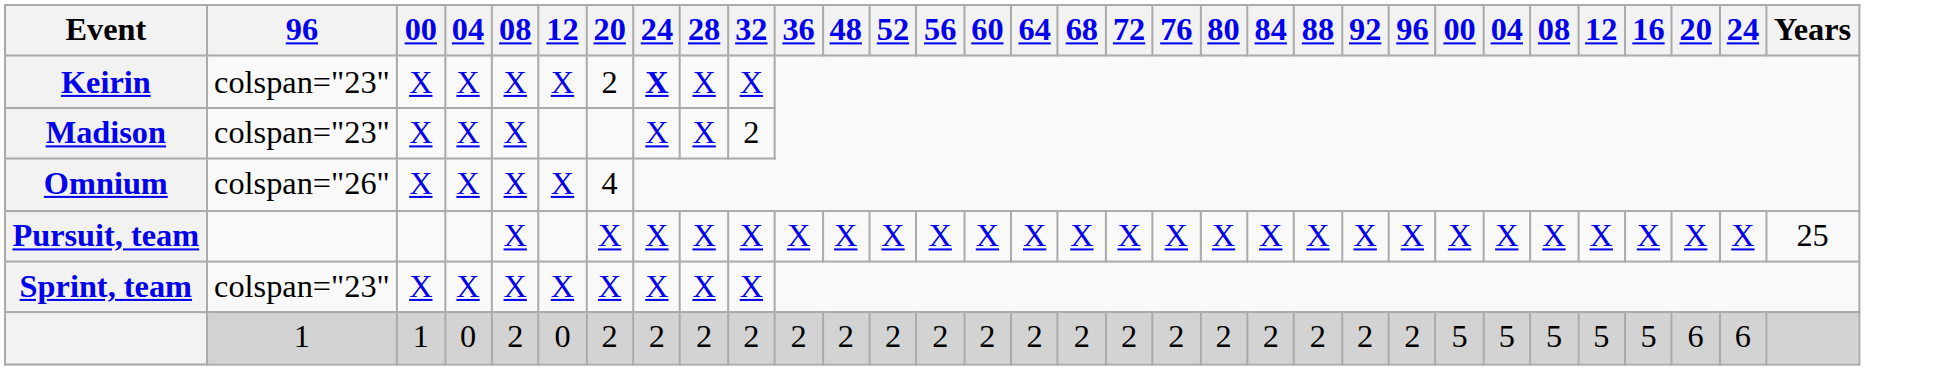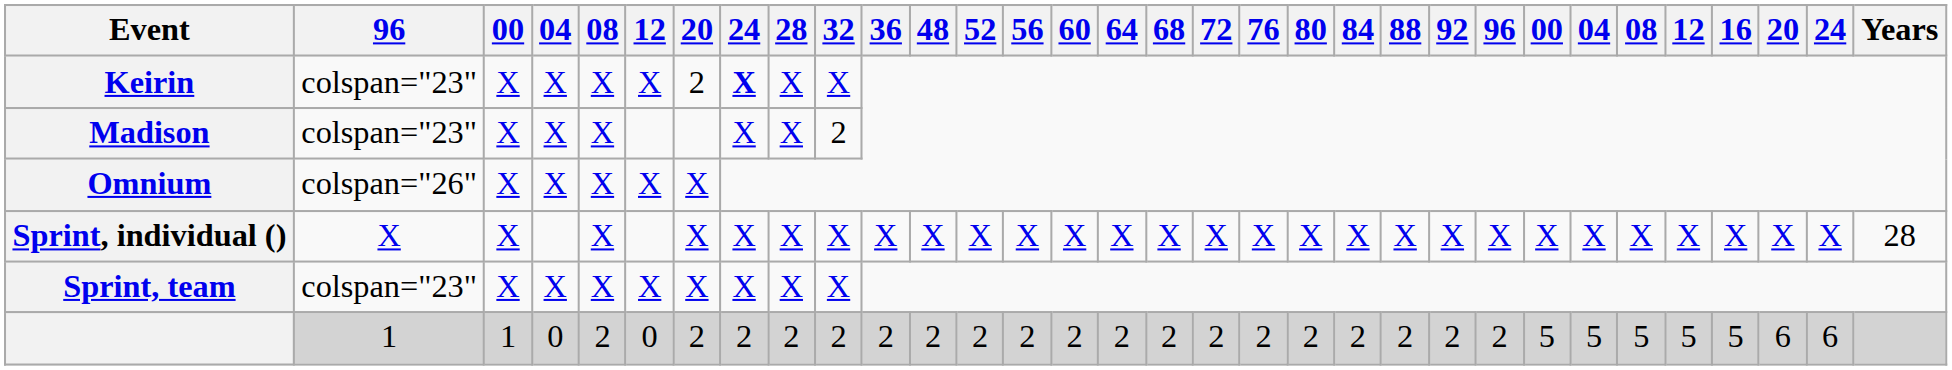(610, 183) 4 -> (697, 183) X
- row: (106, 235)
+ row: (149, 235)
